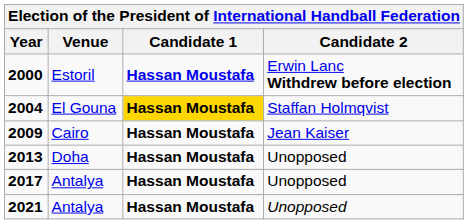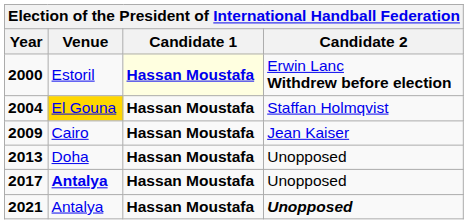(190, 74) no background -> (190, 74) lightyellow background
(84, 108) no background -> (84, 108) gold background
(190, 108) gold background -> (190, 108) no background
(77, 181) normal -> (80, 181) bold
(307, 206) normal -> (310, 206) bold
